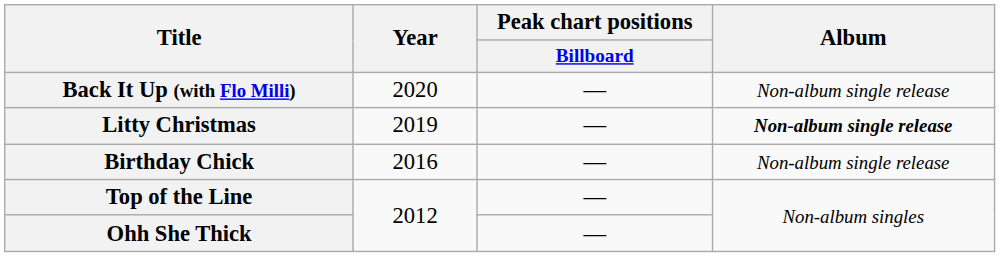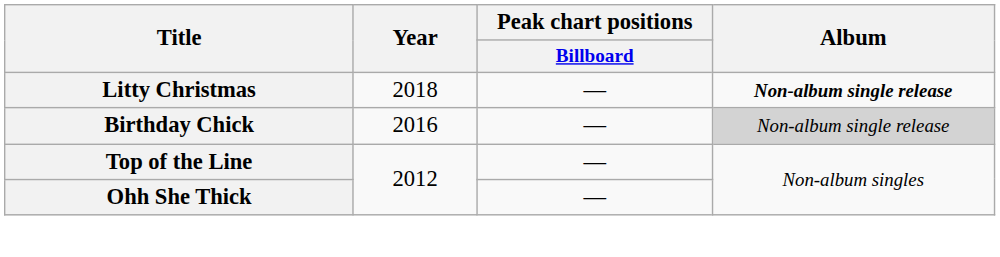- row: (179, 89)
(415, 125) 2019 -> (415, 89) 2018
(853, 161) no background -> (853, 125) lightgrey background
